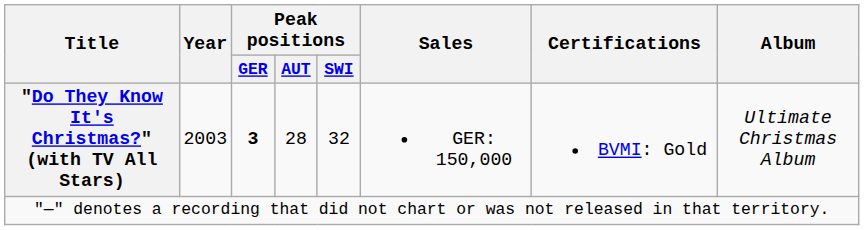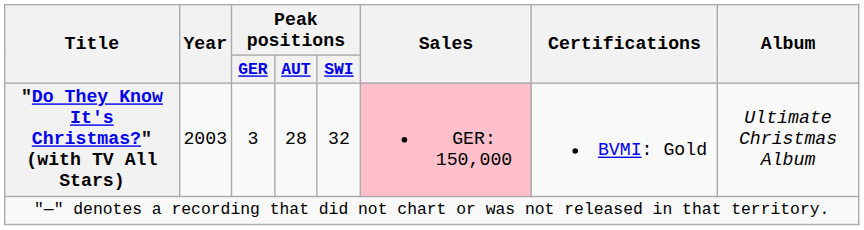(253, 140) bold -> (253, 140) normal
(446, 150) no background -> (446, 150) pink background
